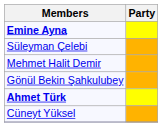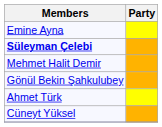(37, 30) bold -> (35, 30) normal
(47, 47) normal -> (49, 47) bold
(36, 97) bold -> (34, 97) normal
